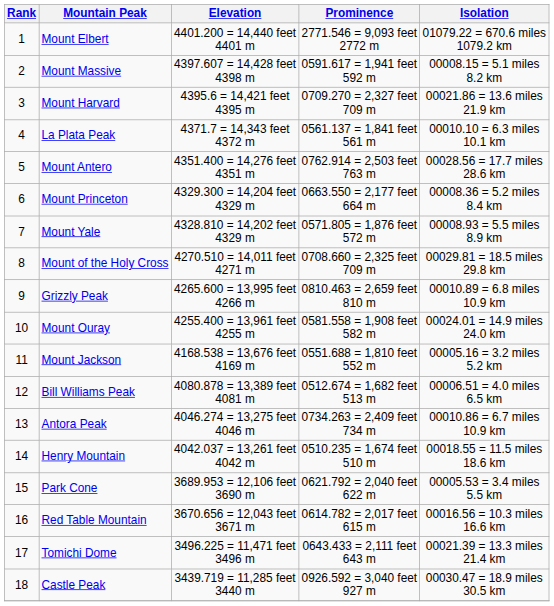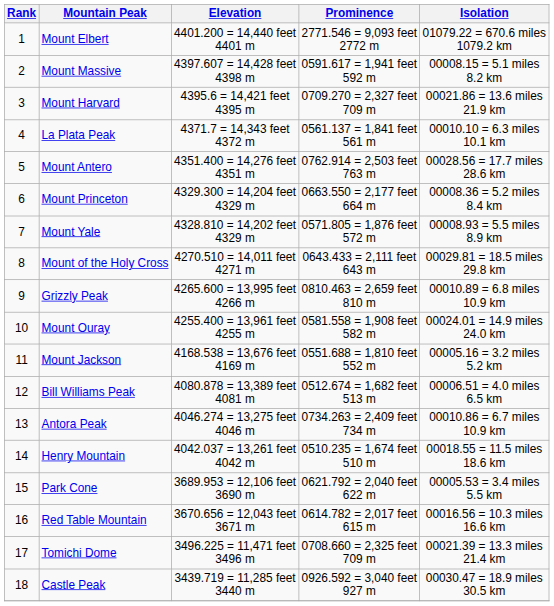(359, 264) 0708.660 = 2,325 feet 709 m -> (359, 264) 0643.433 = 2,111 feet 643 m
(359, 552) 0643.433 = 2,111 feet 643 m -> (359, 552) 0708.660 = 2,325 feet 709 m
